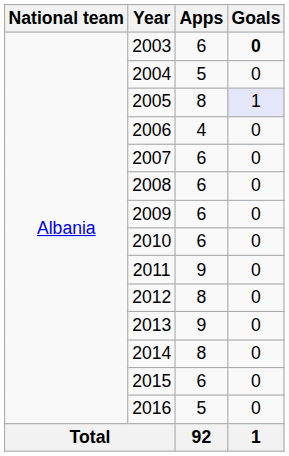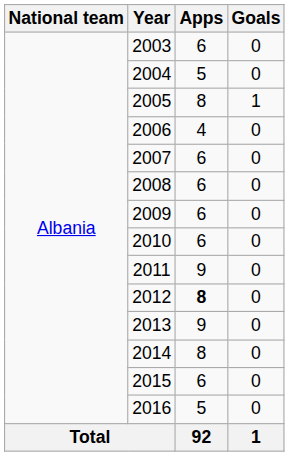(256, 46) bold -> (256, 46) normal
(256, 102) lavender background -> (256, 102) no background
(201, 297) normal -> (201, 297) bold
